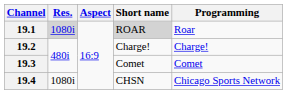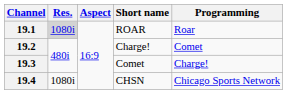(131, 30) lightgrey background -> (131, 30) no background
(191, 47) Charge! -> (188, 47) Comet
(188, 64) Comet -> (191, 64) Charge!
